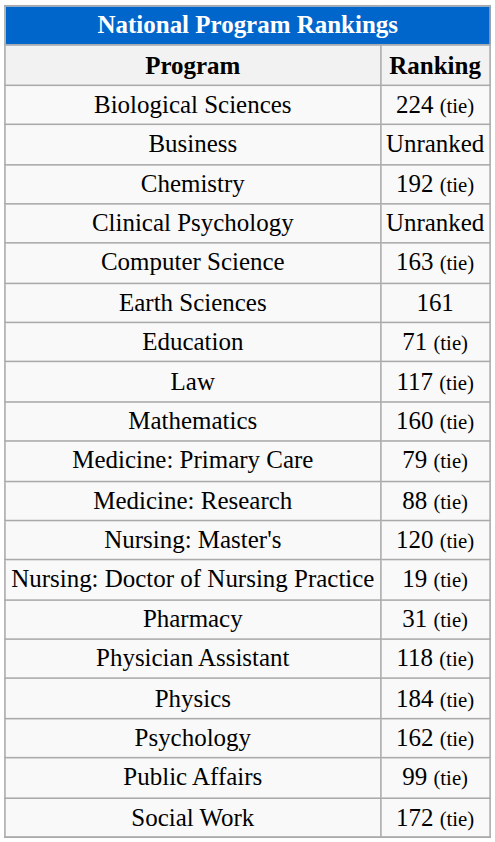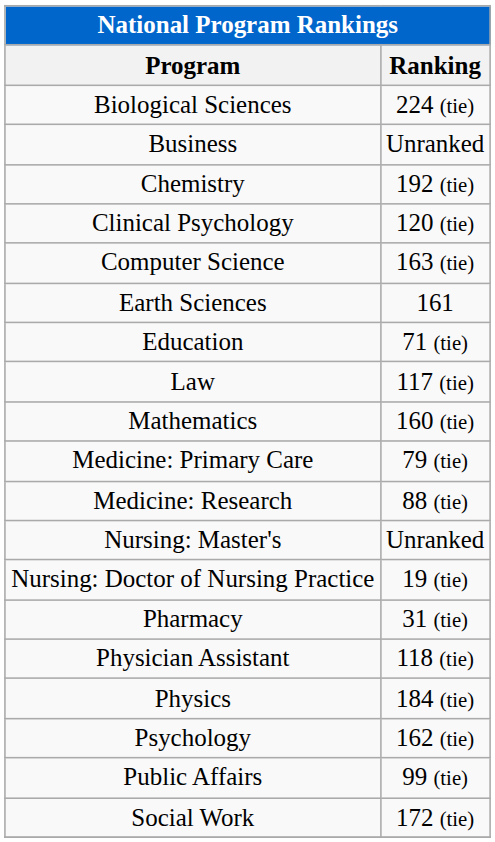(435, 223) Unranked -> (435, 223) 120 (tie)
(435, 539) 120 (tie) -> (435, 539) Unranked
